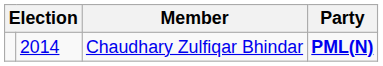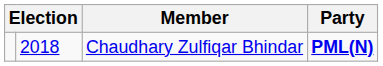(40, 46) 2014 -> (40, 46) 2018
